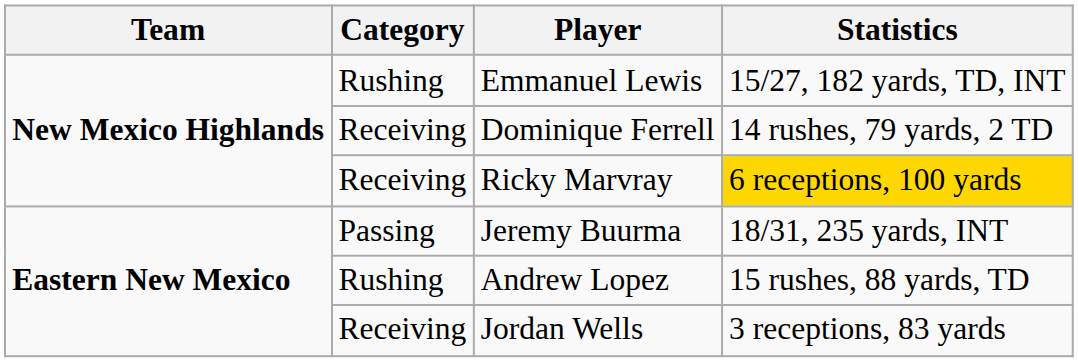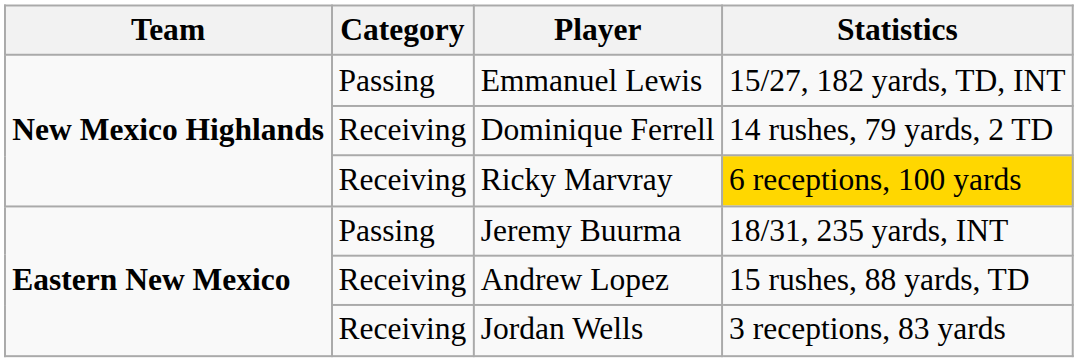(391, 80) Rushing -> (387, 80) Passing
(391, 279) Rushing -> (402, 279) Receiving
